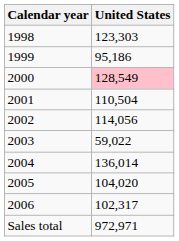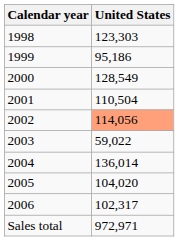(116, 78) pink background -> (116, 78) no background
(116, 120) no background -> (116, 120) lightsalmon background
